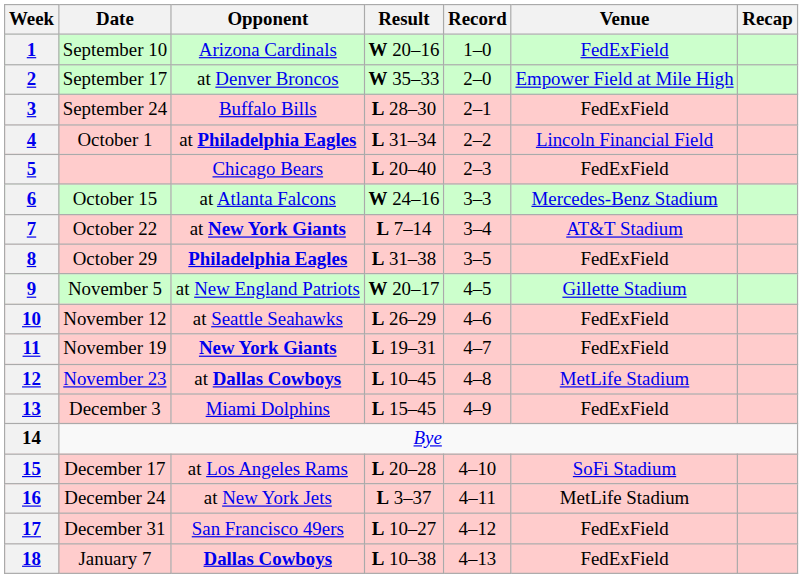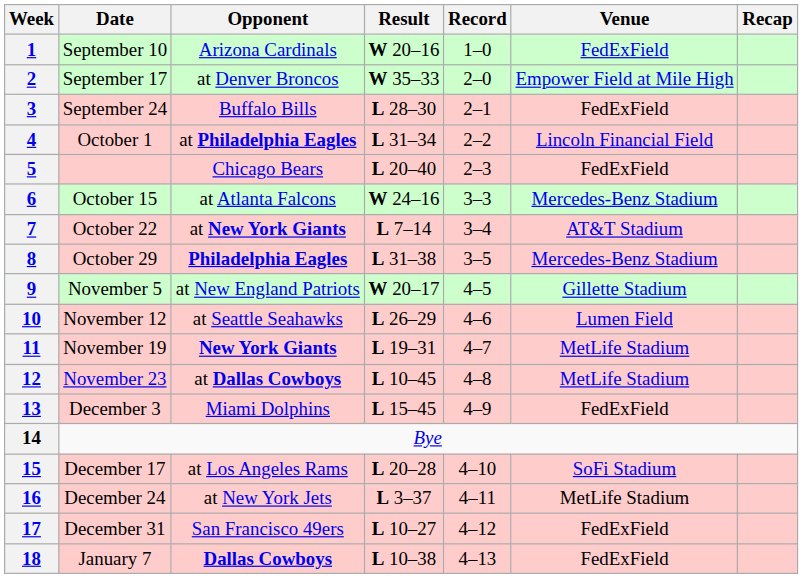(625, 259) FedExField -> (625, 259) Mercedes-Benz Stadium
(625, 318) FedExField -> (625, 318) Lumen Field
(625, 348) FedExField -> (625, 348) MetLife Stadium
